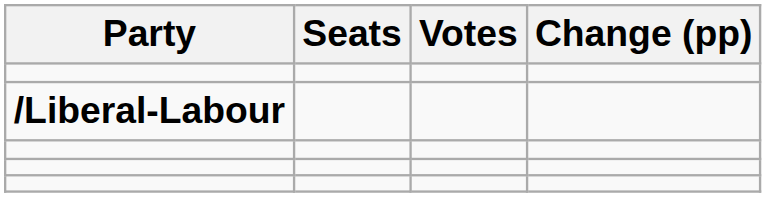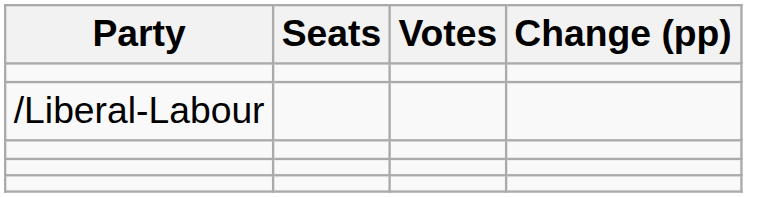(149, 110) bold -> (139, 110) normal
